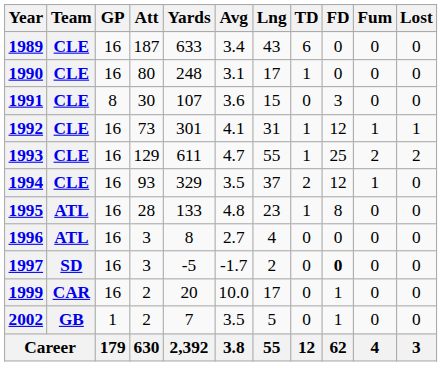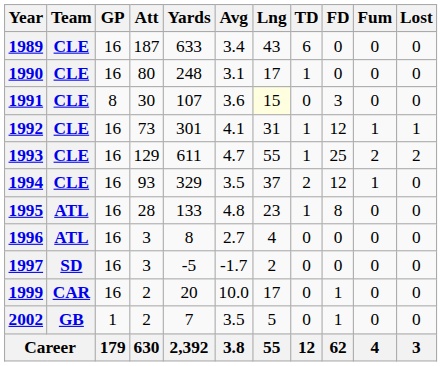(272, 100) no background -> (272, 100) lightyellow background
(338, 264) bold -> (338, 264) normal
